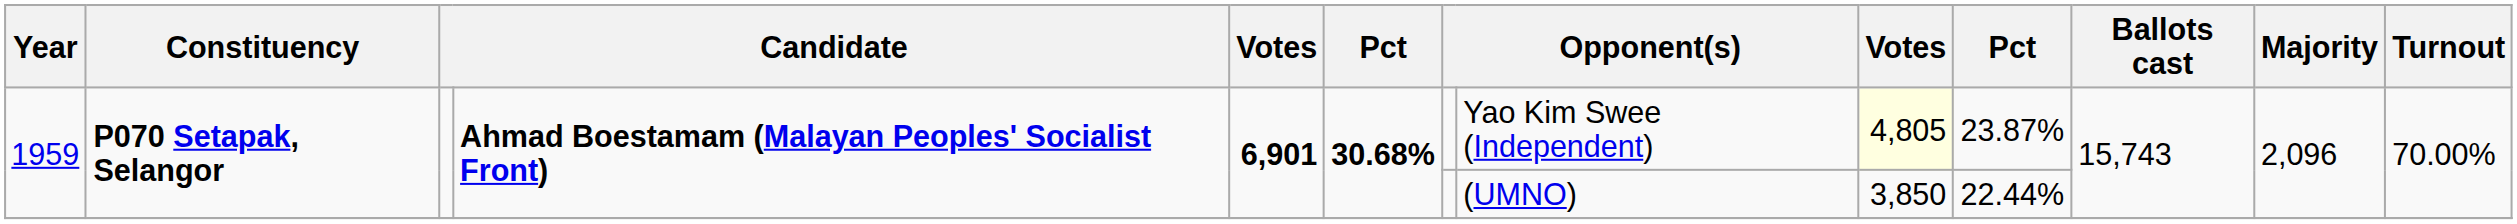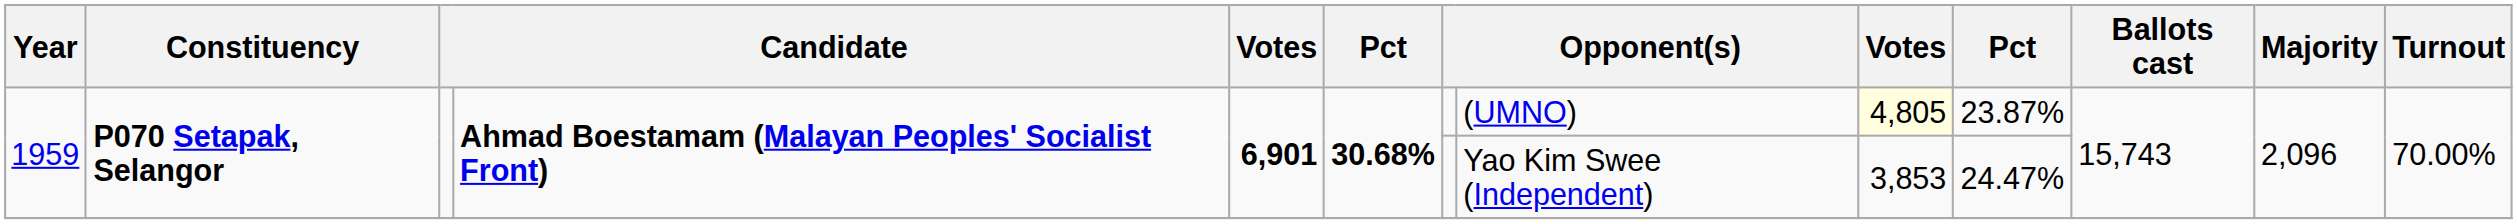(1562, 129) Yao Kim Swee (Independent) -> (1520, 112) (UMNO)
(1520, 194) (UMNO) -> (1562, 177) Yao Kim Swee (Independent)
(1908, 194) 3,850 -> (1908, 177) 3,853
(2012, 194) 22.44% -> (2012, 177) 24.47%
